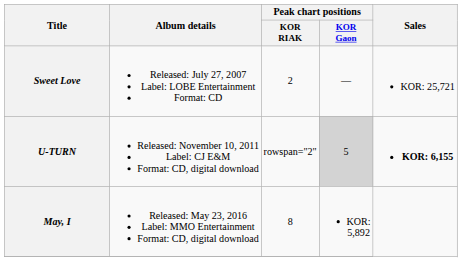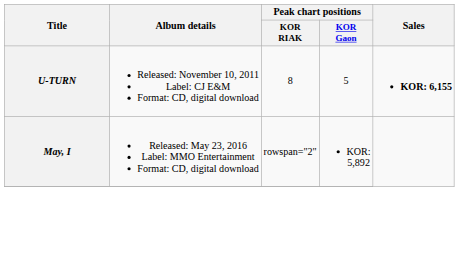- row: (57, 81)
(290, 151) rowspan="2" -> (290, 81) 8
(346, 151) lightgrey background -> (346, 81) no background
(290, 221) 8 -> (290, 151) rowspan="2"
